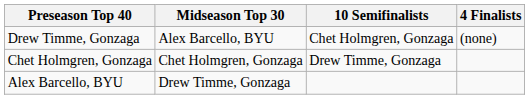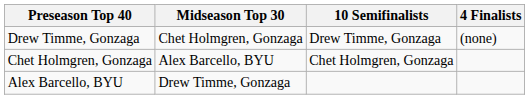(216, 37) Alex Barcello, BYU -> (231, 37) Chet Holmgren, Gonzaga
(381, 37) Chet Holmgren, Gonzaga -> (375, 37) Drew Timme, Gonzaga
(231, 60) Chet Holmgren, Gonzaga -> (216, 60) Alex Barcello, BYU
(375, 60) Drew Timme, Gonzaga -> (381, 60) Chet Holmgren, Gonzaga
